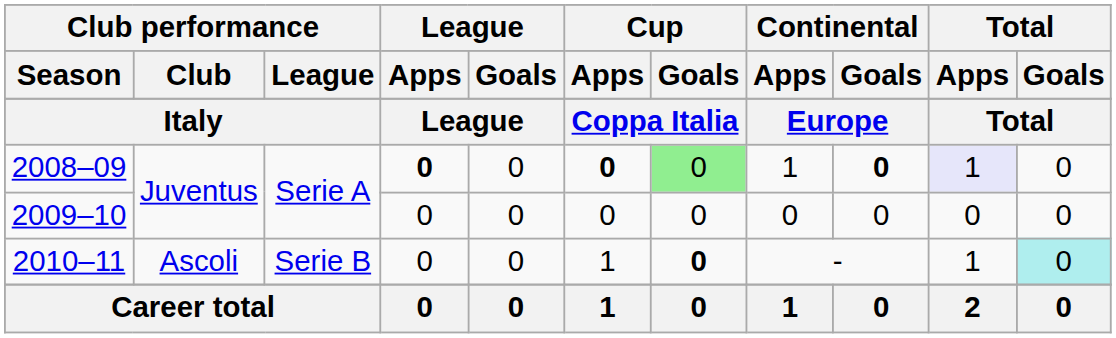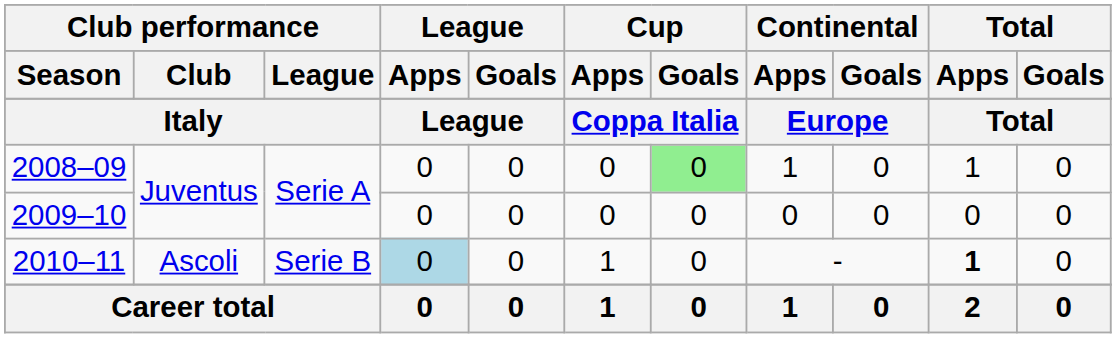(425, 167) bold -> (425, 167) normal
(607, 167) bold -> (607, 167) normal
(881, 167) bold -> (881, 167) normal
(972, 167) lavender background -> (972, 167) no background
(425, 261) no background -> (425, 261) lightblue background
(699, 261) bold -> (699, 261) normal
(972, 261) normal -> (972, 261) bold
(1064, 261) paleturquoise background -> (1064, 261) no background
